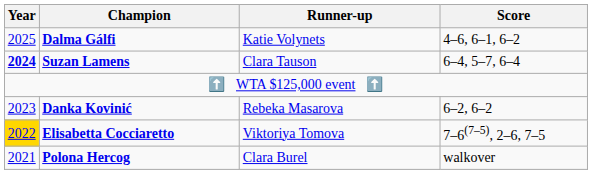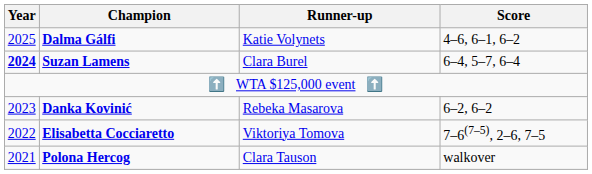(280, 62) Clara Tauson -> (275, 62) Clara Burel
(22, 133) gold background -> (22, 133) no background
(275, 158) Clara Burel -> (280, 158) Clara Tauson
